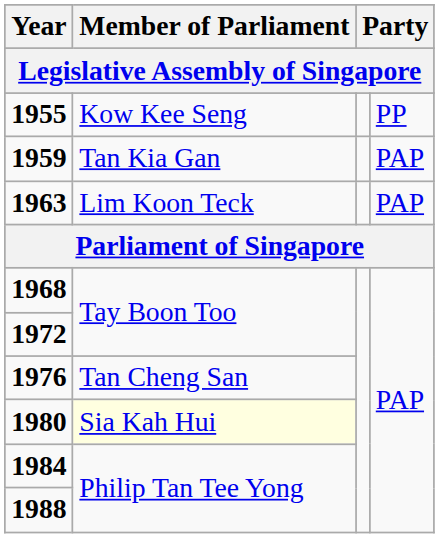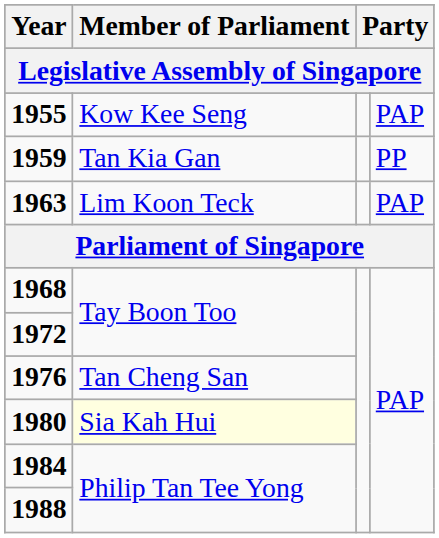(391, 114) PP -> (400, 114) PAP
(400, 158) PAP -> (391, 158) PP
